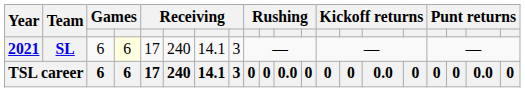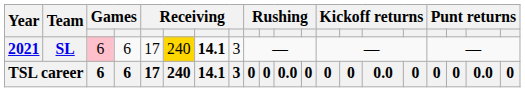(101, 49) no background -> (101, 49) pink background
(127, 49) lightyellow background -> (127, 49) no background
(179, 49) no background -> (179, 49) gold background
(212, 49) normal -> (212, 49) bold
